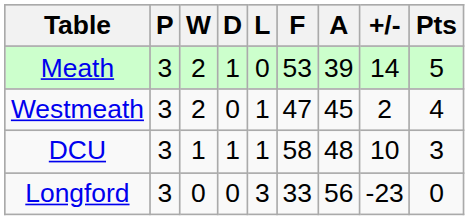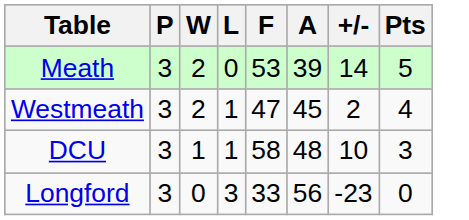- column: (233, 25)
